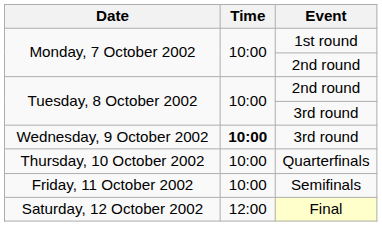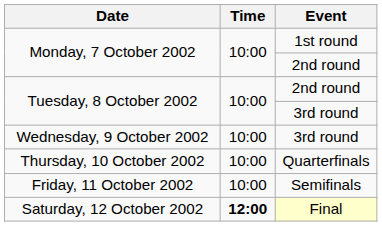(248, 137) bold -> (248, 137) normal
(248, 209) normal -> (248, 209) bold
